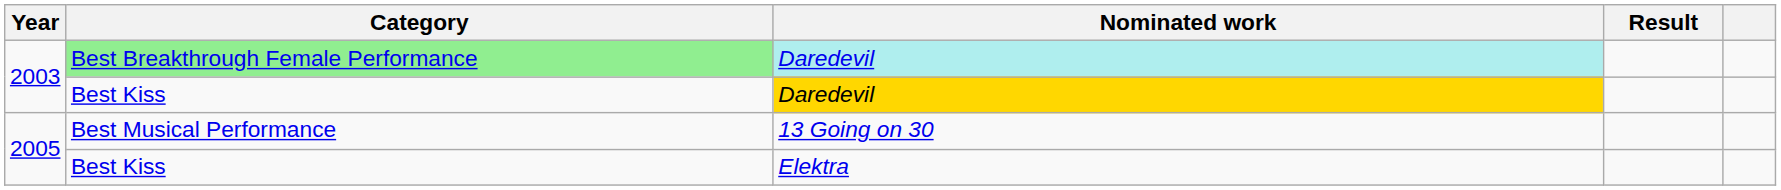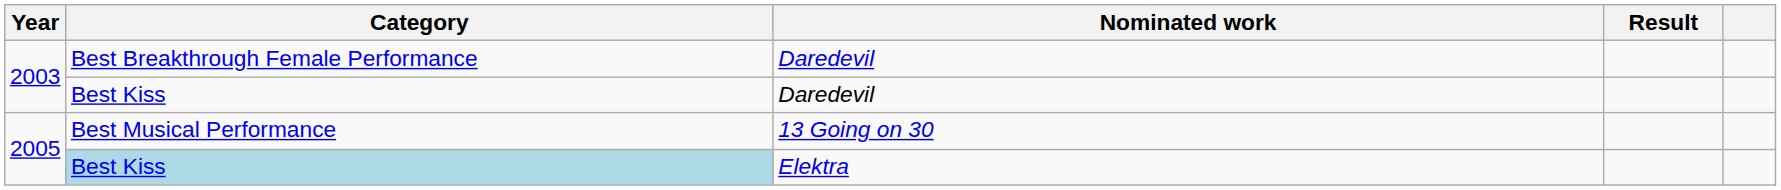(274, 58) lightgreen background -> (274, 58) no background
(826, 58) paleturquoise background -> (826, 58) no background
(826, 94) gold background -> (826, 94) no background
(118, 166) no background -> (118, 166) lightblue background
